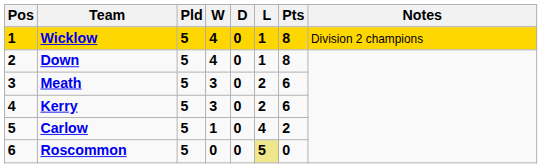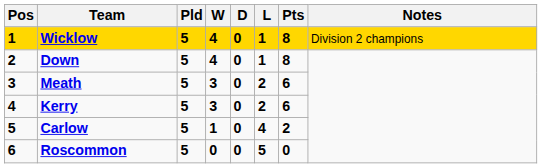(262, 151) khaki background -> (262, 151) no background
